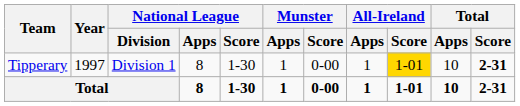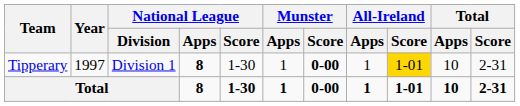(199, 64) normal -> (199, 64) bold
(325, 64) normal -> (325, 64) bold
(493, 64) bold -> (493, 64) normal
